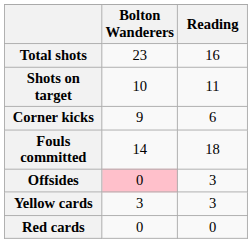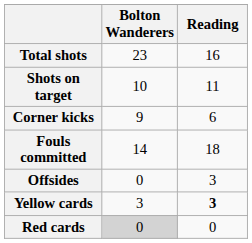(140, 180) pink background -> (140, 180) no background
(213, 203) normal -> (213, 203) bold
(140, 226) no background -> (140, 226) lightgrey background
